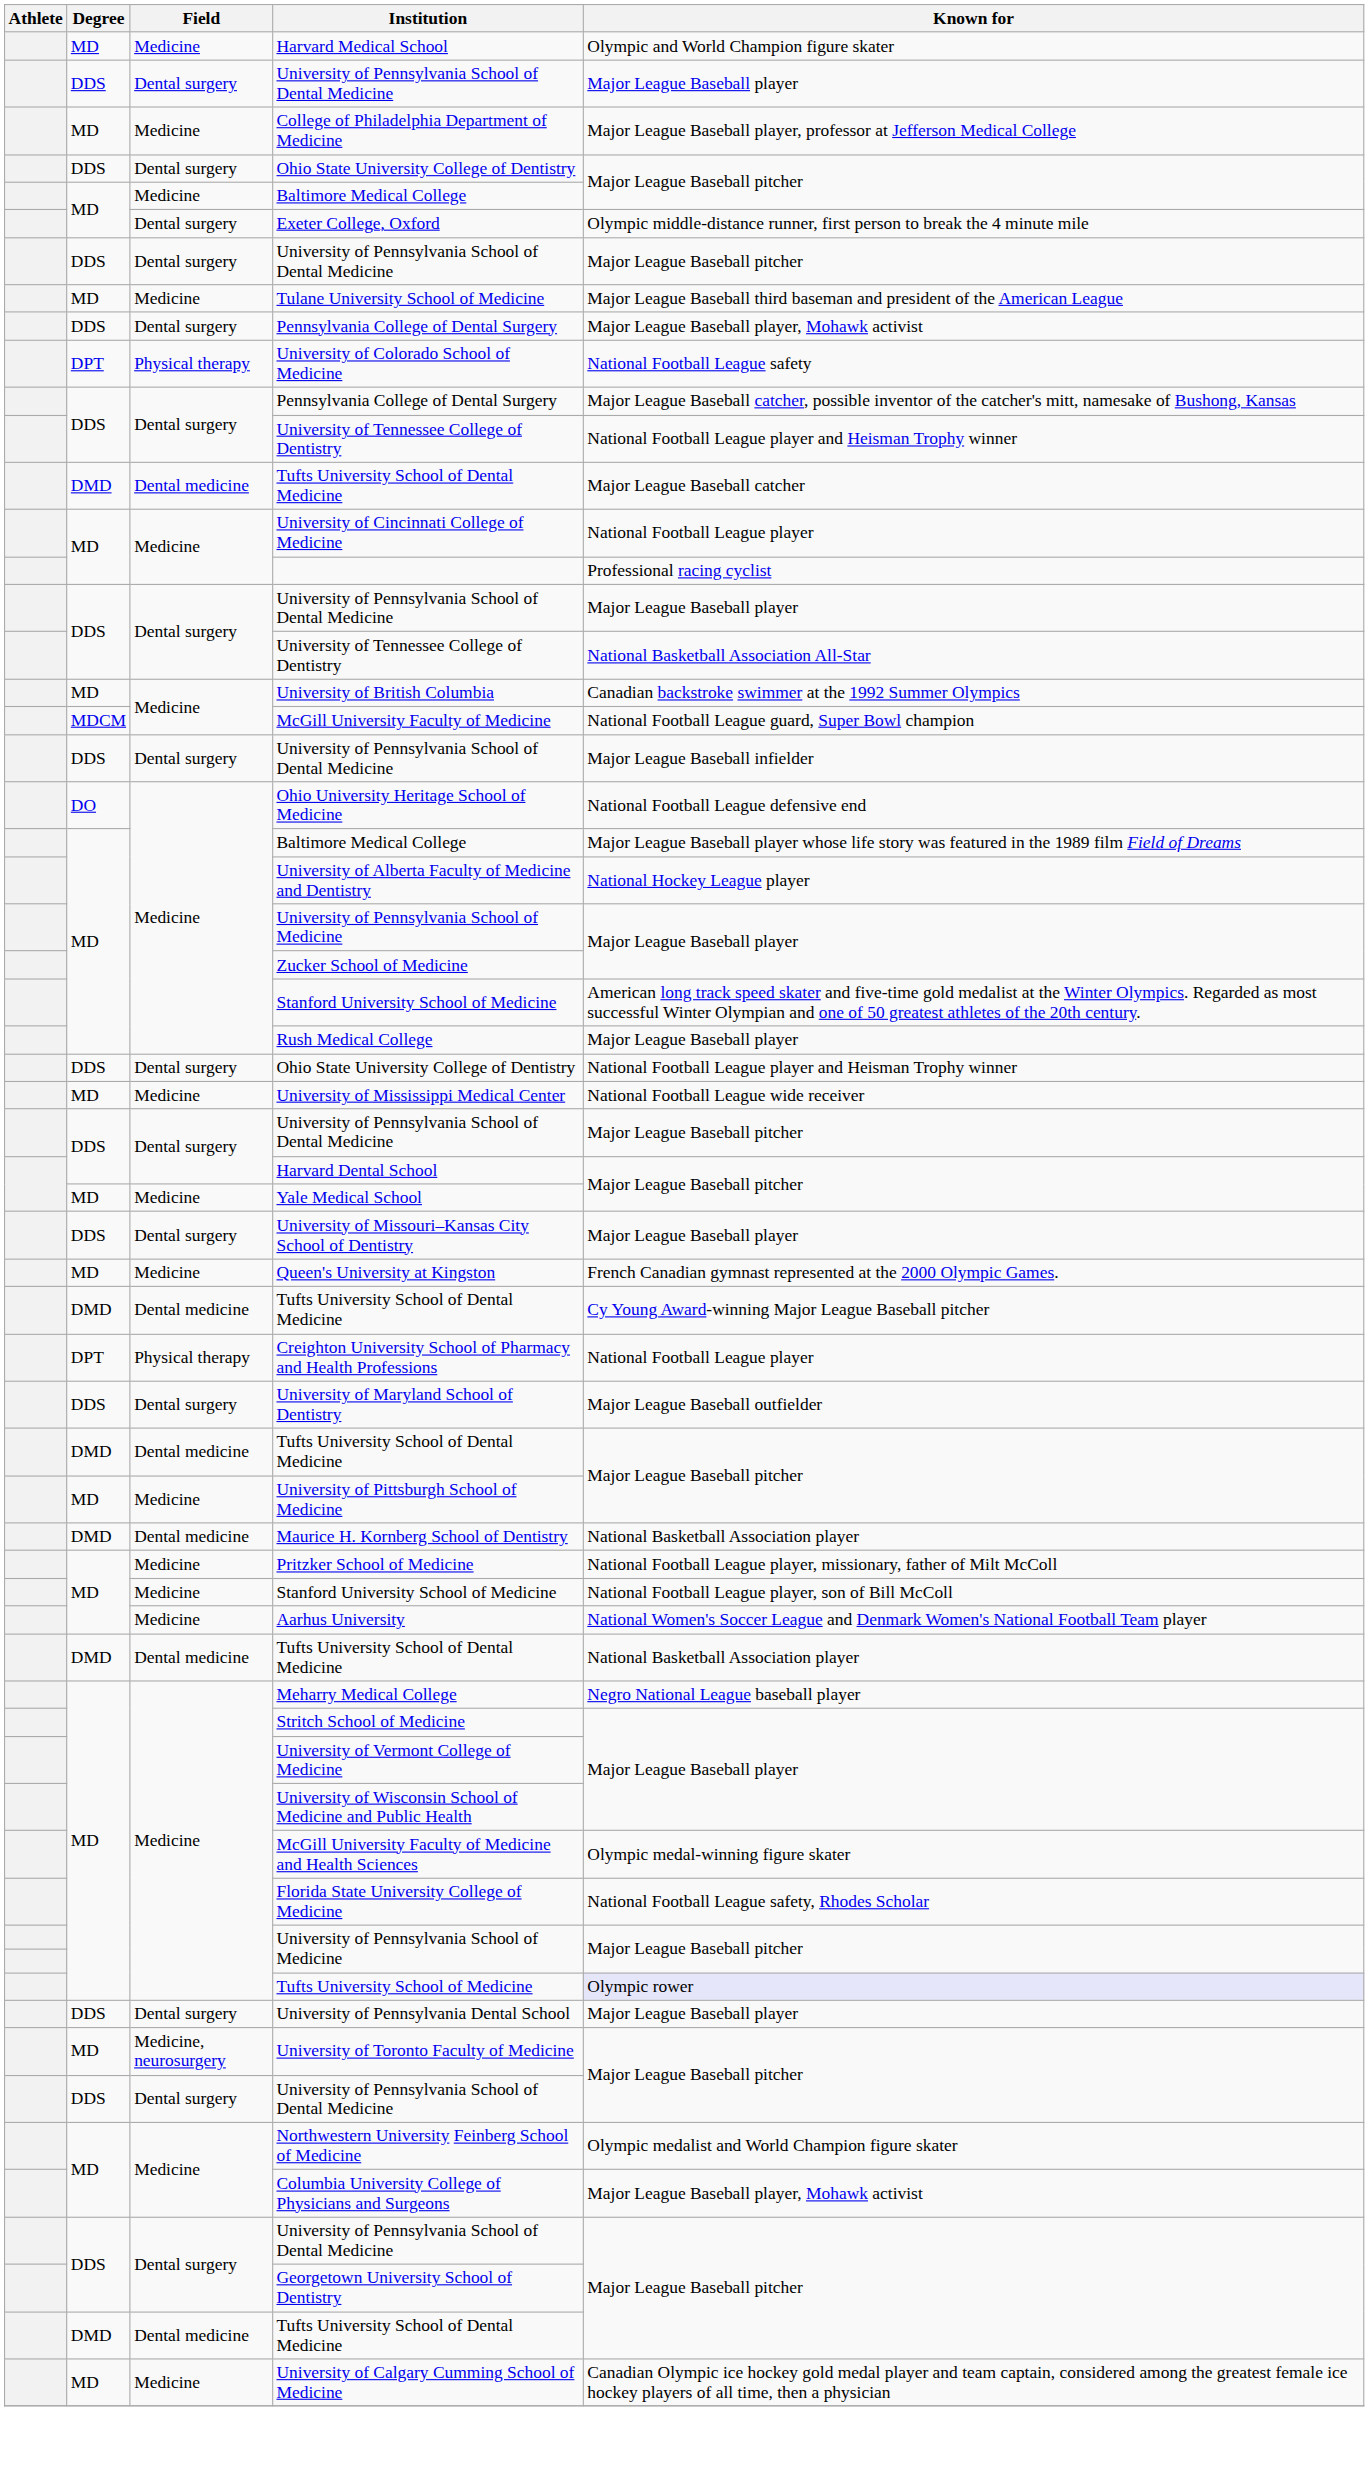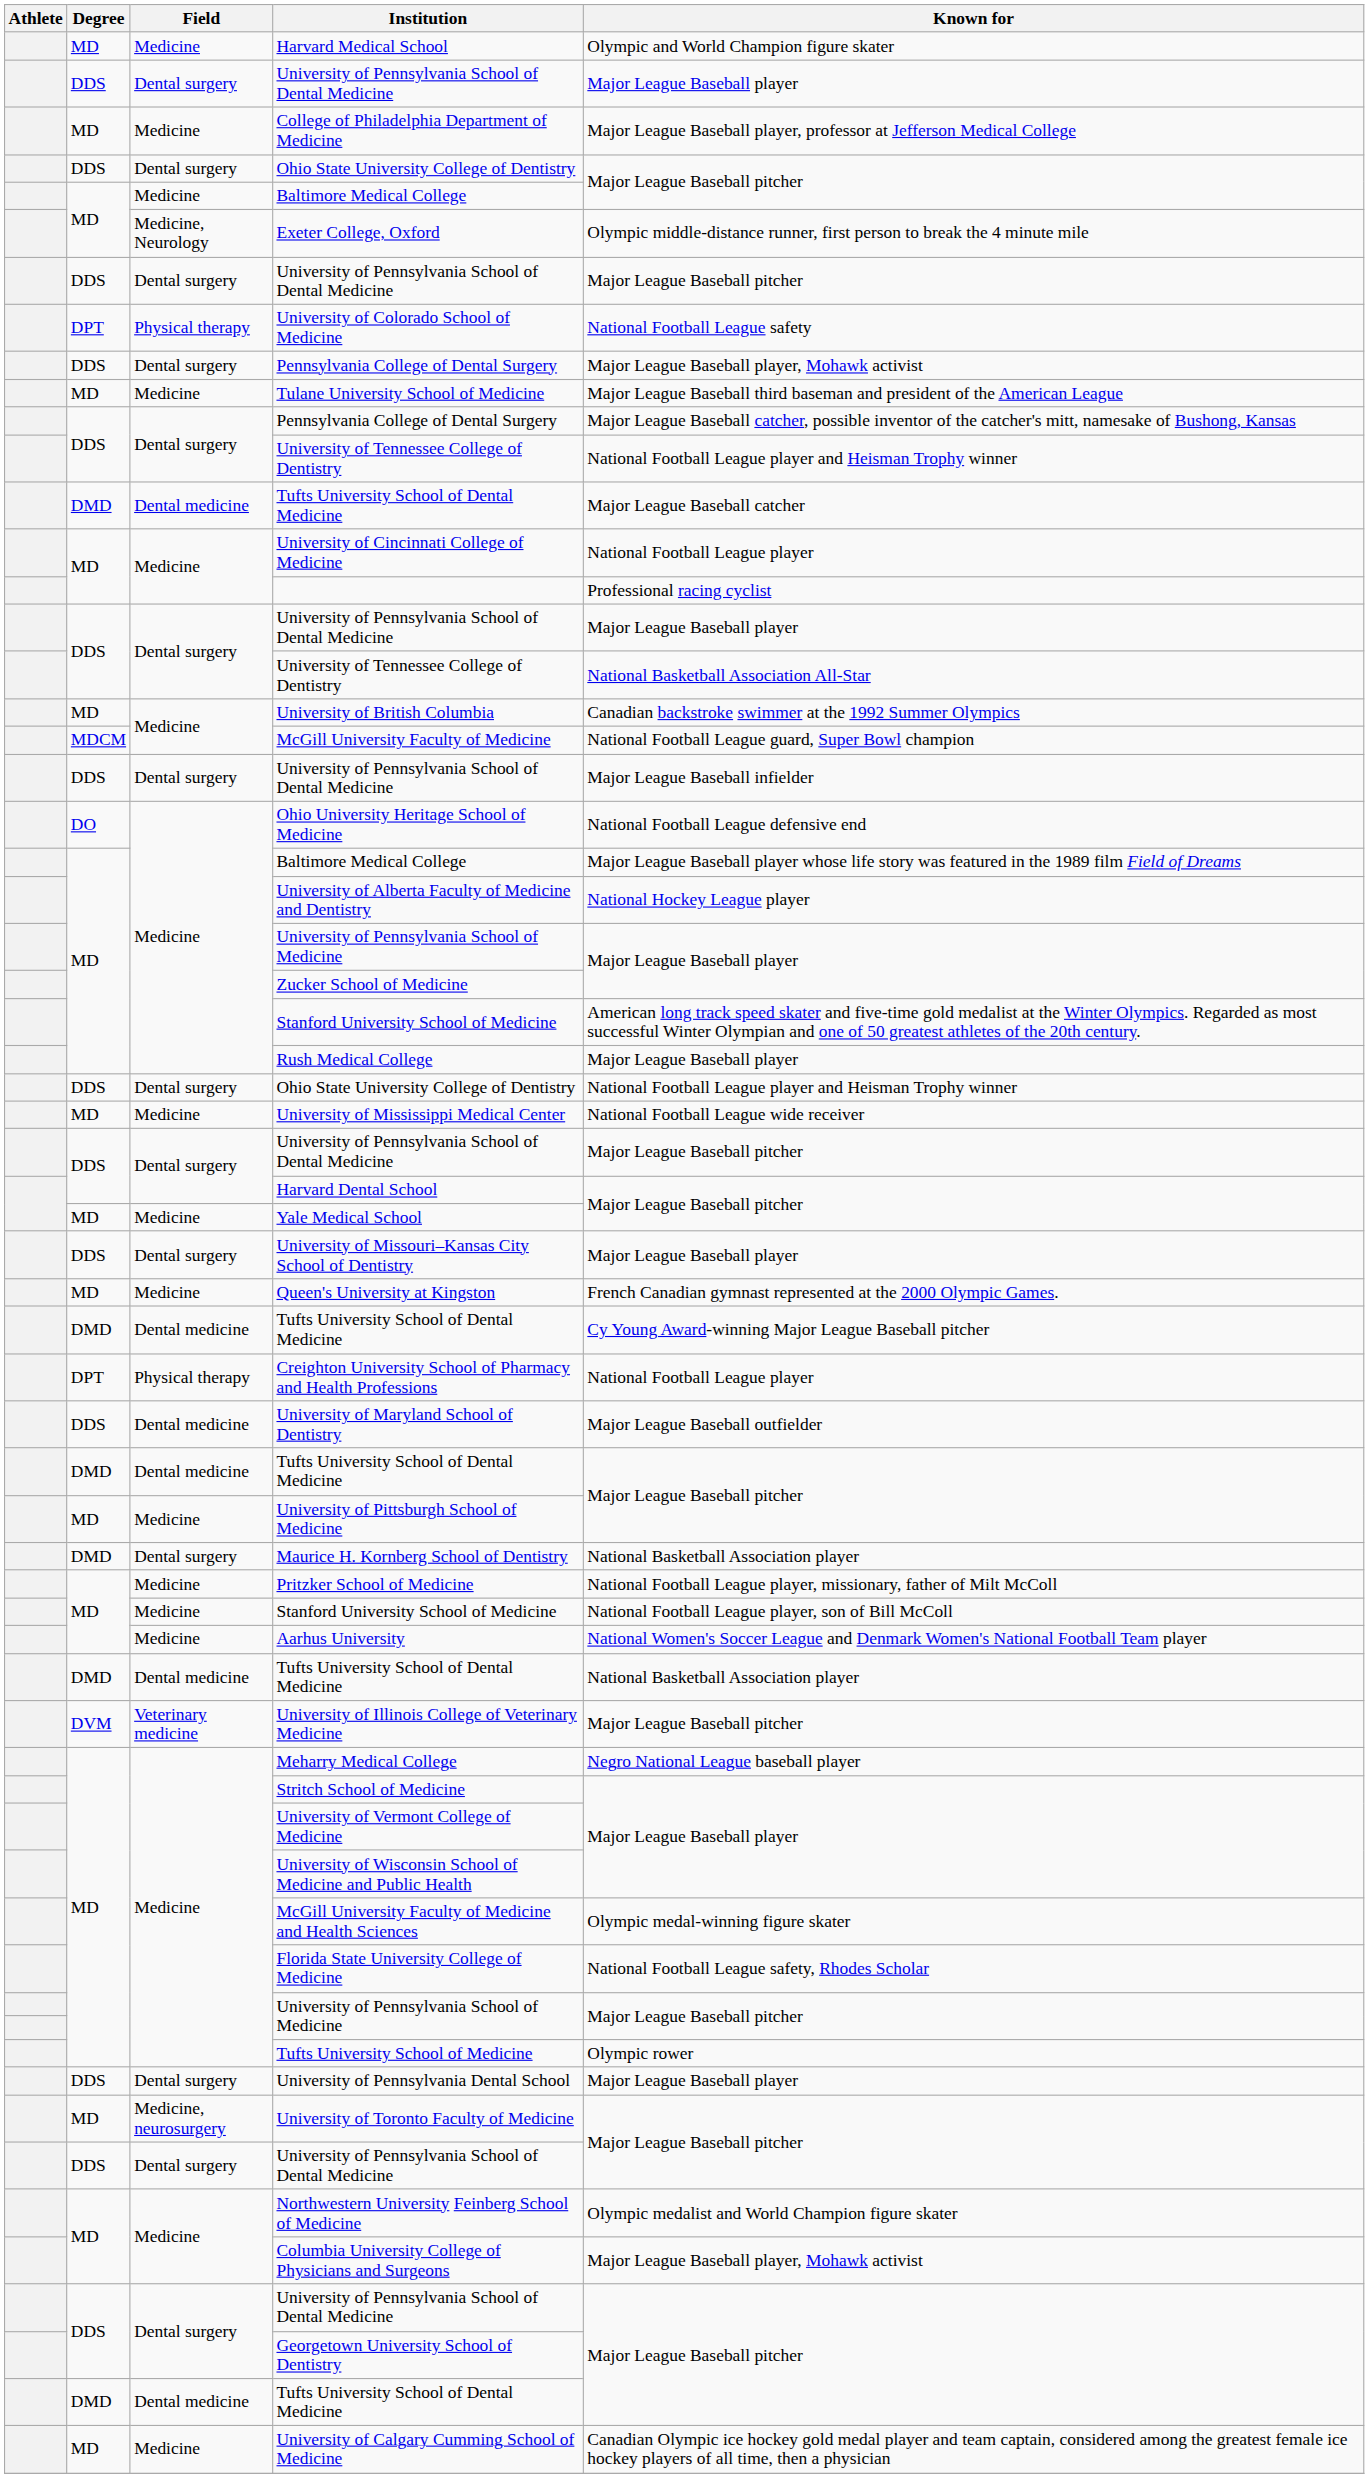(186, 223) Dental surgery -> (171, 233) Medicine, Neurology
rows swapped: (85, 298) <-> (87, 363)
(186, 1404) Dental surgery -> (192, 1424) Dental medicine
(192, 1536) Dental medicine -> (186, 1556) Dental surgery
+ row: (91, 1724)
(640, 1986) lavender background -> (640, 2053) no background
